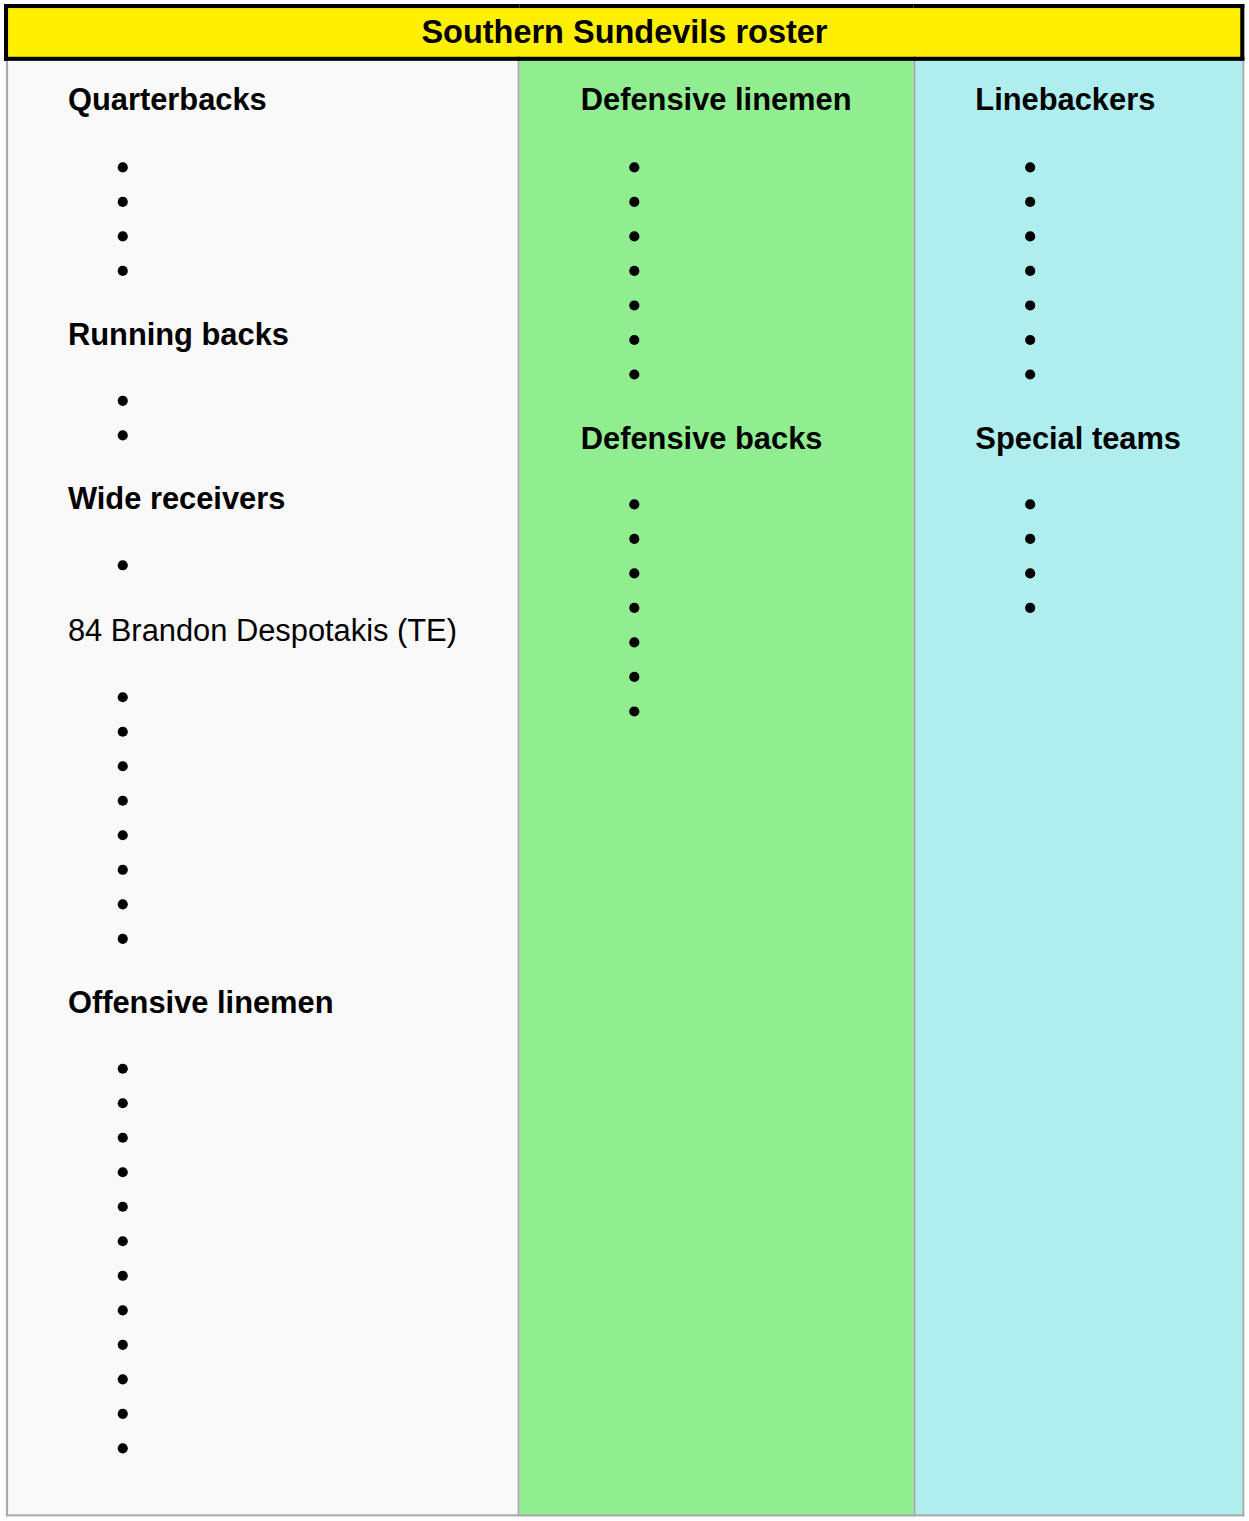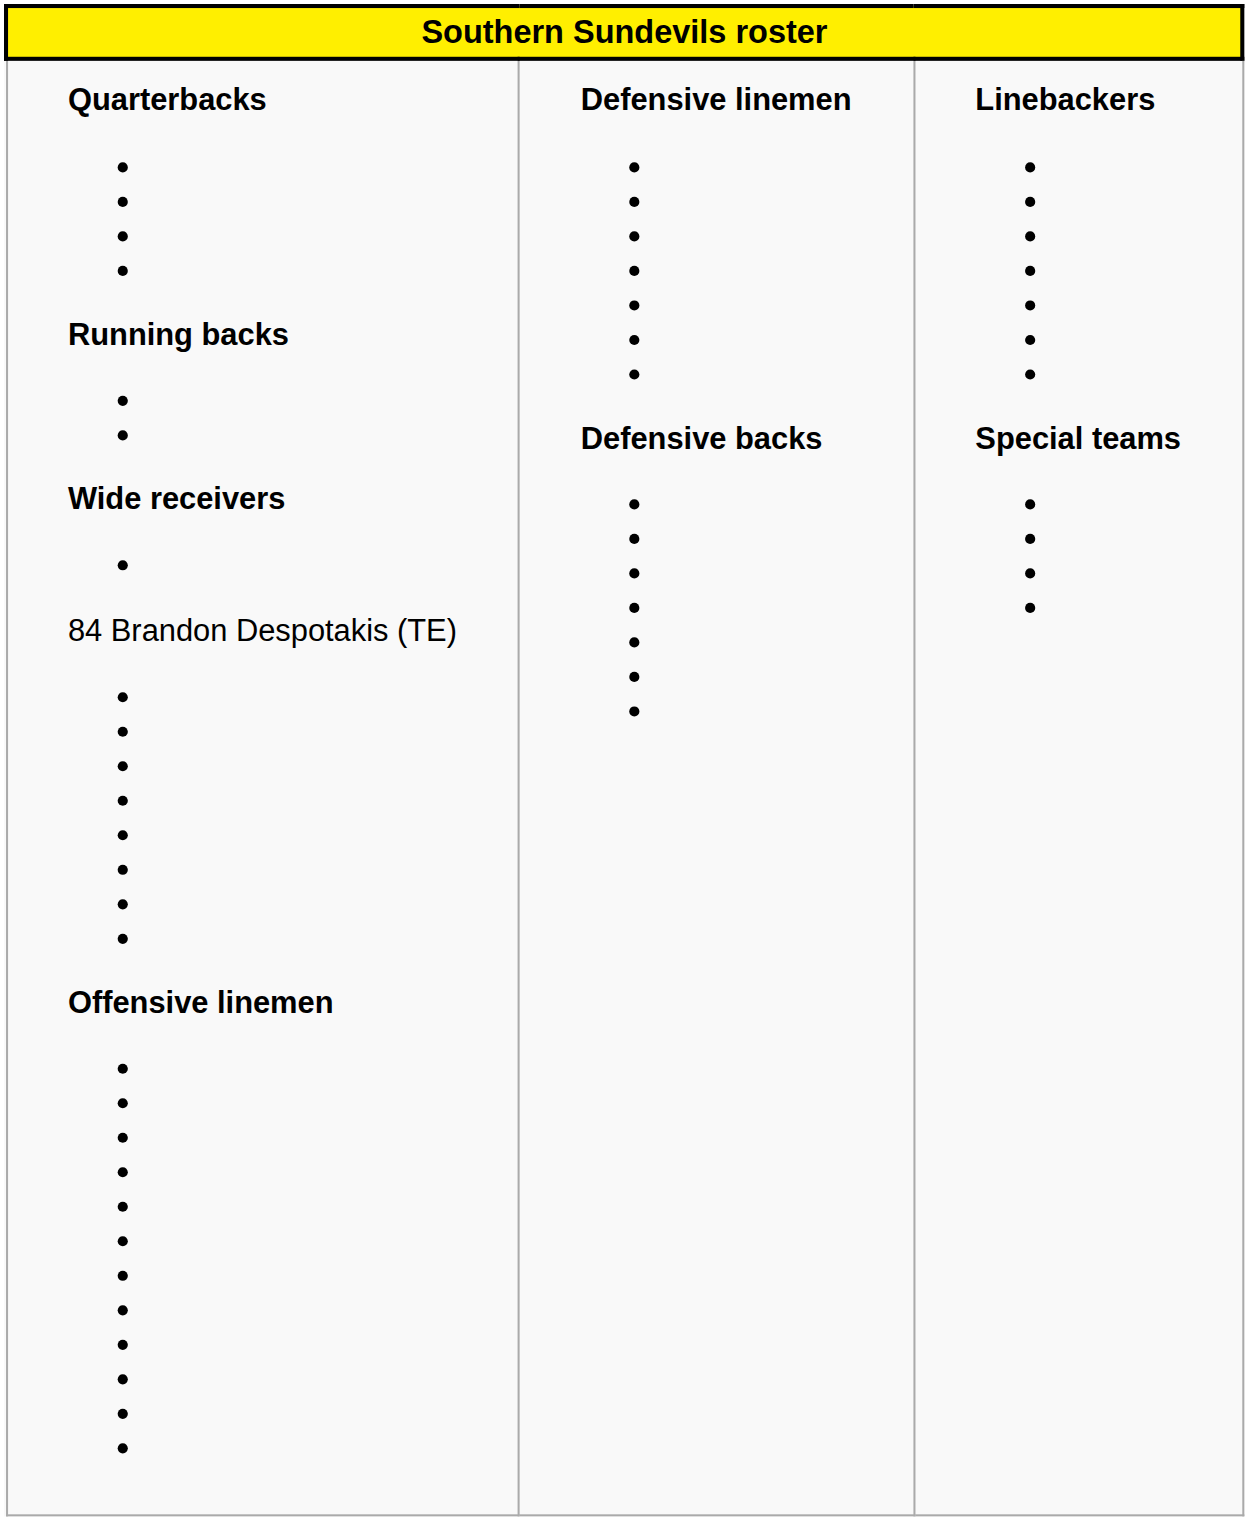(716, 404) lightgreen background -> (716, 404) no background
(1078, 352) paleturquoise background -> (1078, 352) no background
